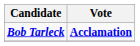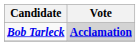(101, 31) no background -> (101, 31) lightgrey background
